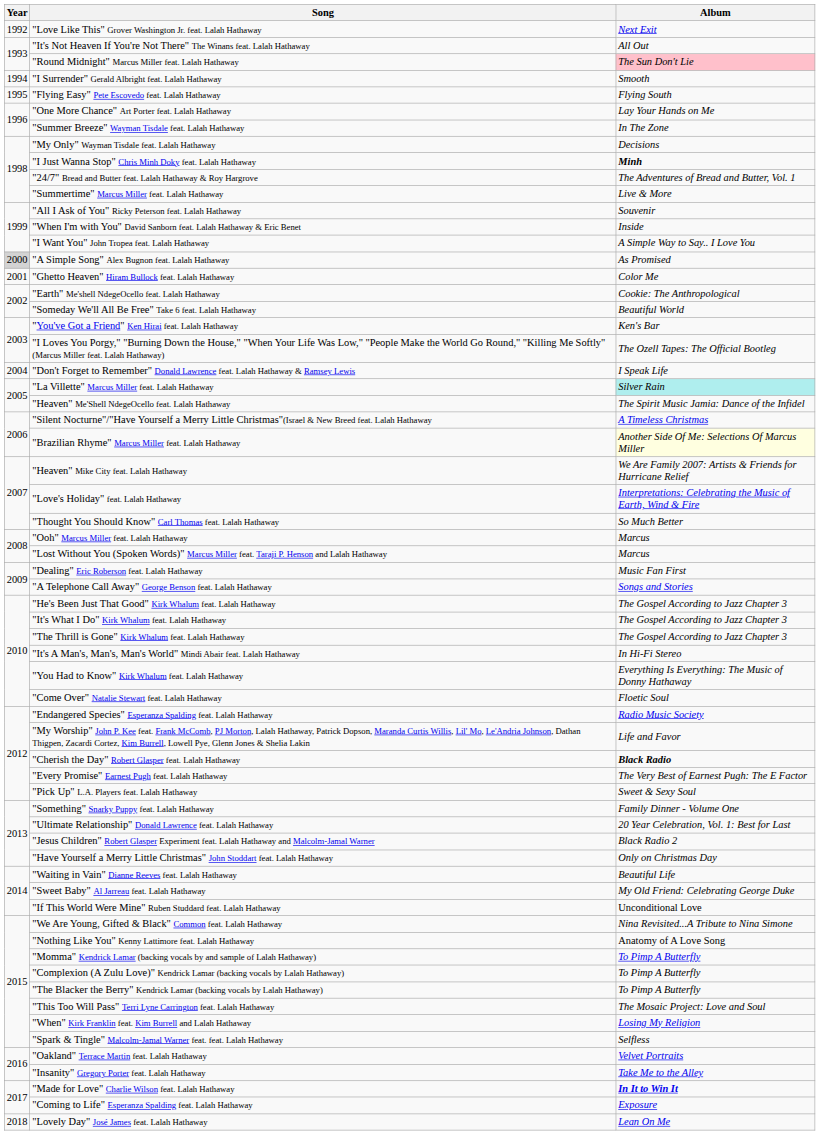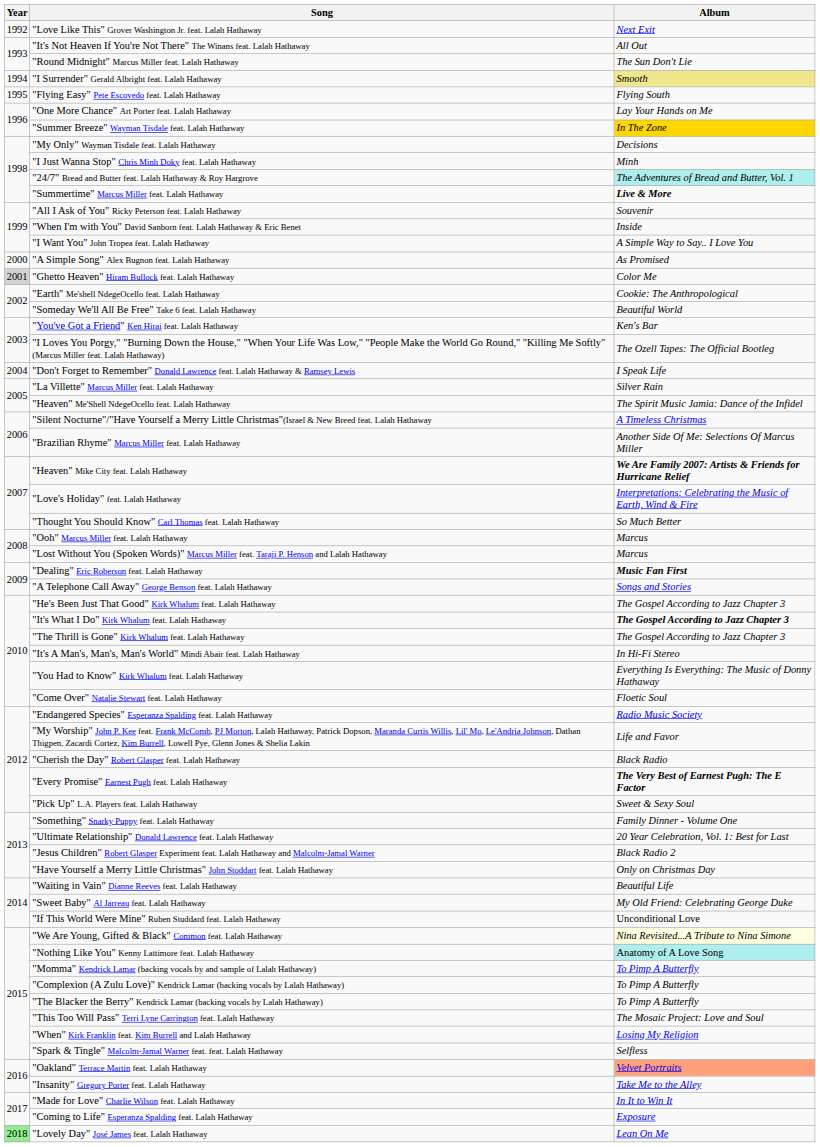(656, 62) pink background -> (654, 62) no background
(634, 78) no background -> (632, 78) khaki background
(643, 128) no background -> (642, 128) gold background
(630, 161) bold -> (627, 161) normal
(707, 177) no background -> (705, 177) paleturquoise background
(645, 194) normal -> (644, 194) bold
(17, 260) lightgrey background -> (17, 260) no background
(17, 276) no background -> (17, 276) lightgrey background
(641, 387) paleturquoise background -> (640, 387) no background
(707, 442) lightyellow background -> (706, 442) no background
(707, 470) normal -> (708, 470) bold
(652, 570) normal -> (652, 570) bold
(703, 620) normal -> (703, 620) bold
(645, 759) bold -> (642, 759) normal
(713, 775) normal -> (699, 781) bold
(705, 924) no background -> (704, 935) lightyellow background
(672, 940) no background -> (670, 952) paleturquoise background
(651, 1056) no background -> (649, 1067) lightsalmon background
(648, 1089) bold -> (644, 1100) normal
(17, 1122) no background -> (17, 1133) lightgreen background
